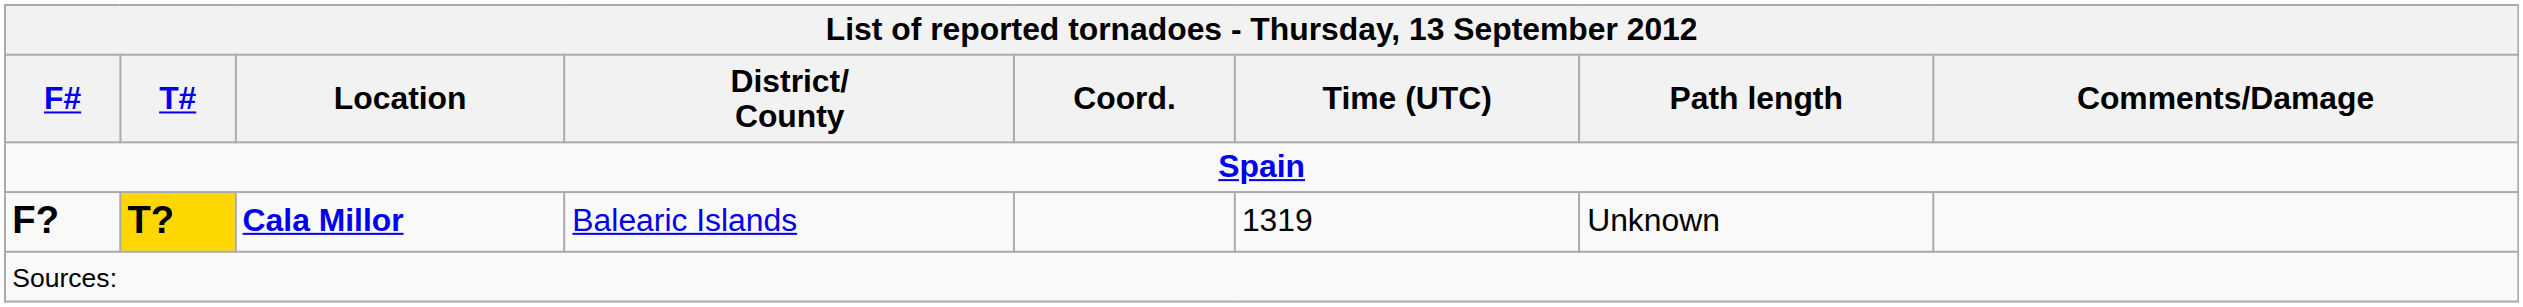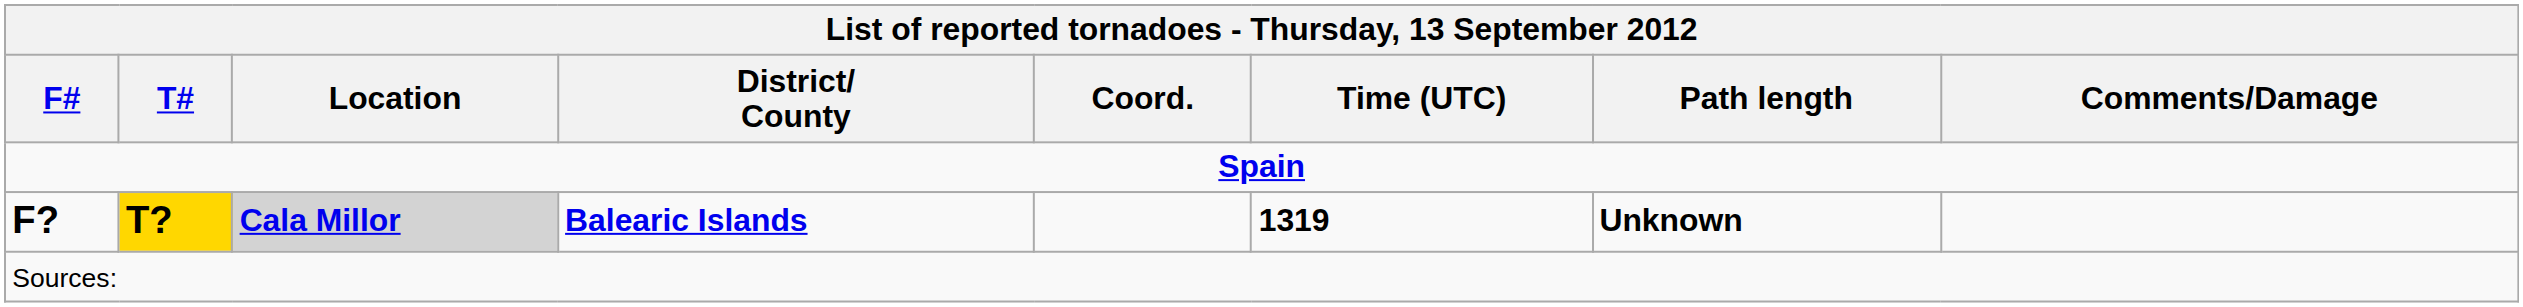(323, 221) no background -> (320, 221) lightgrey background
(685, 221) normal -> (686, 221) bold
(1277, 221) normal -> (1294, 221) bold
(1654, 221) normal -> (1671, 221) bold
